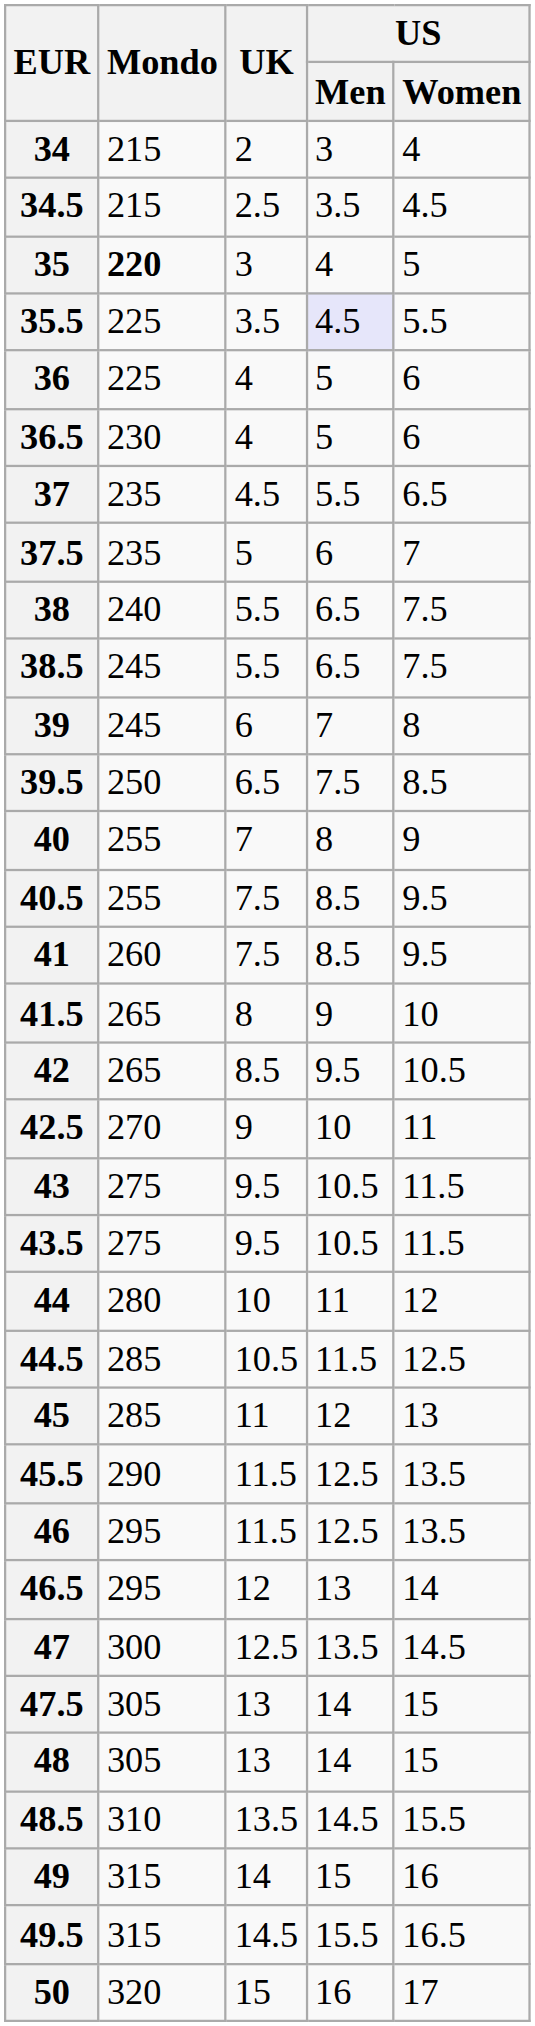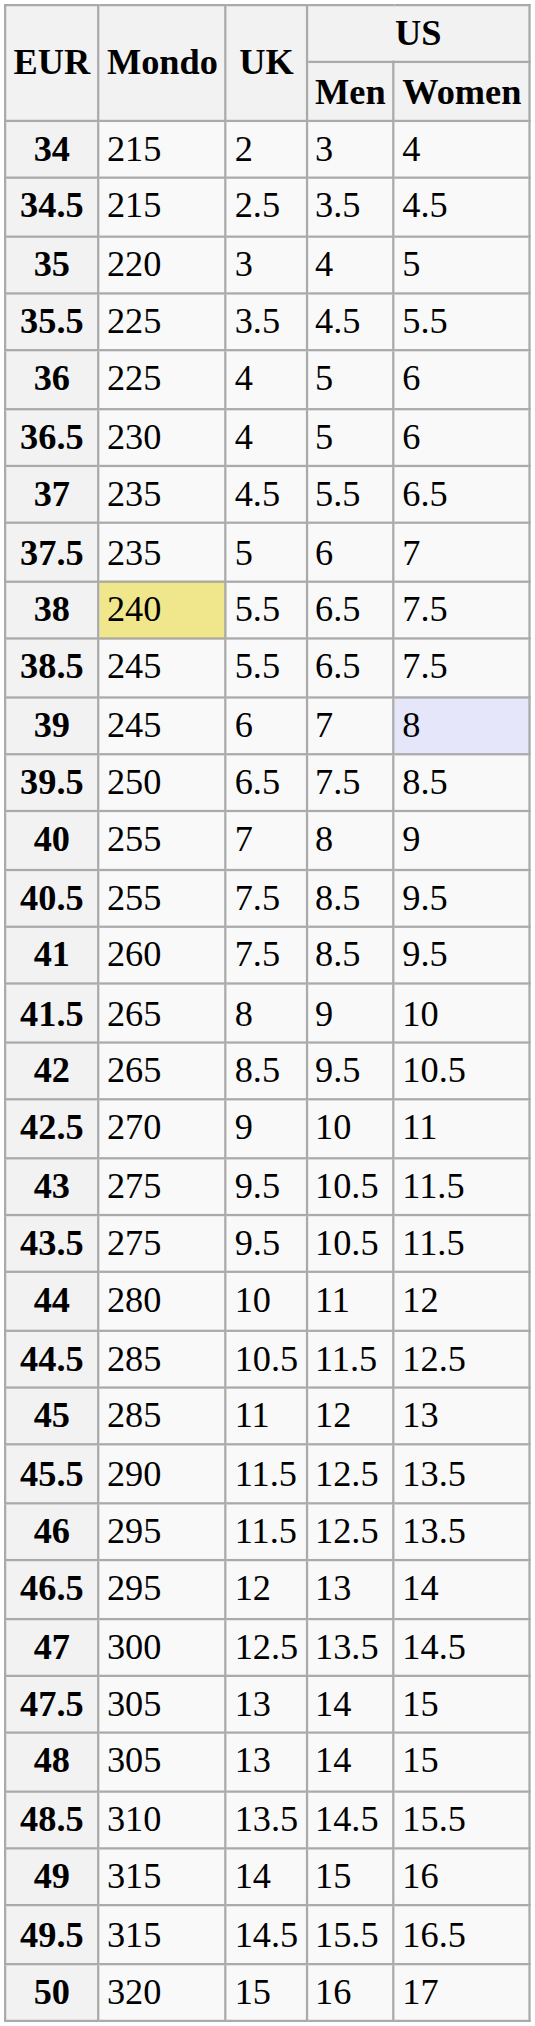(134, 263) bold -> (134, 263) normal
(338, 321) lavender background -> (338, 321) no background
(134, 609) no background -> (134, 609) khaki background
(411, 724) no background -> (411, 724) lavender background
